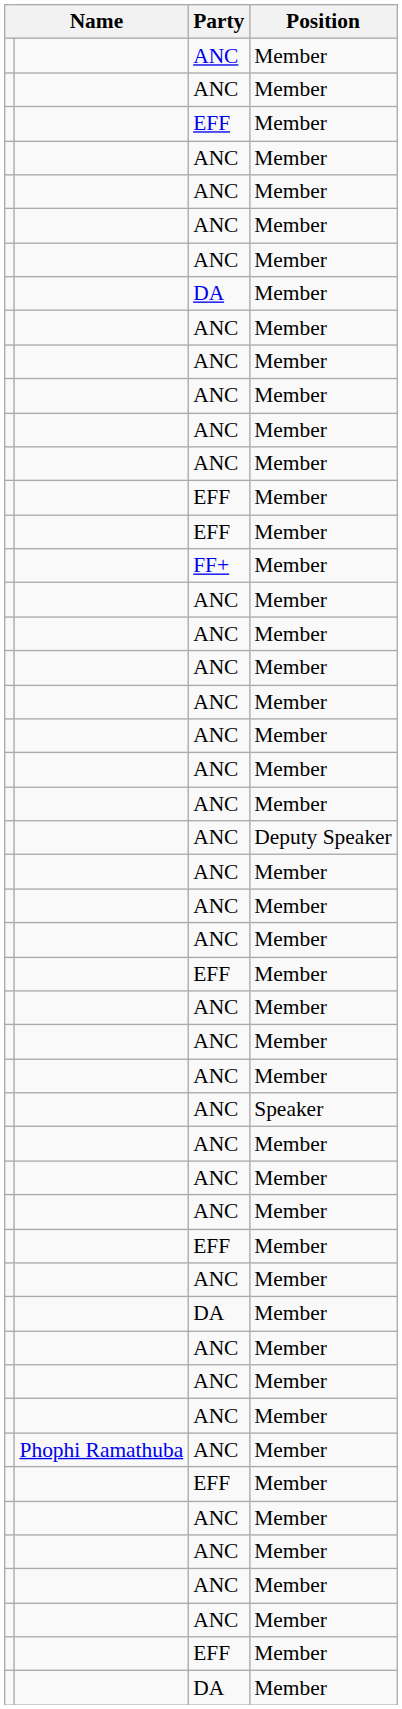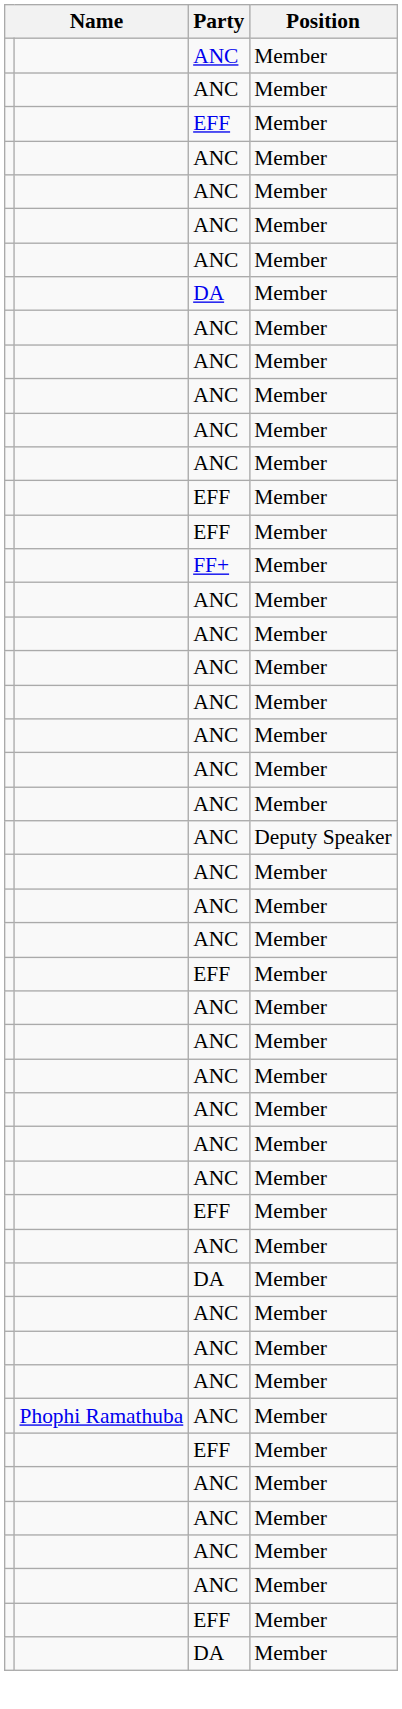- row: (216, 1109)
